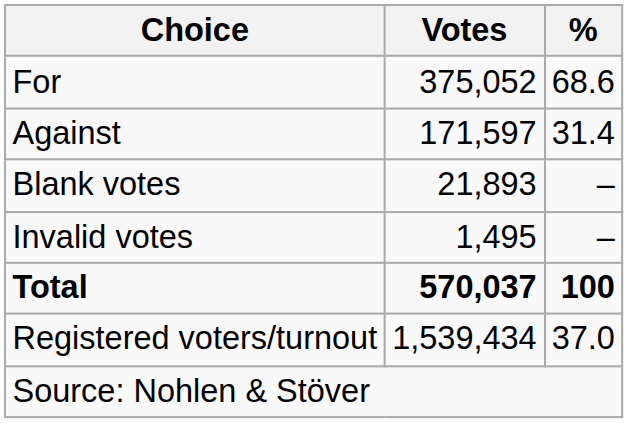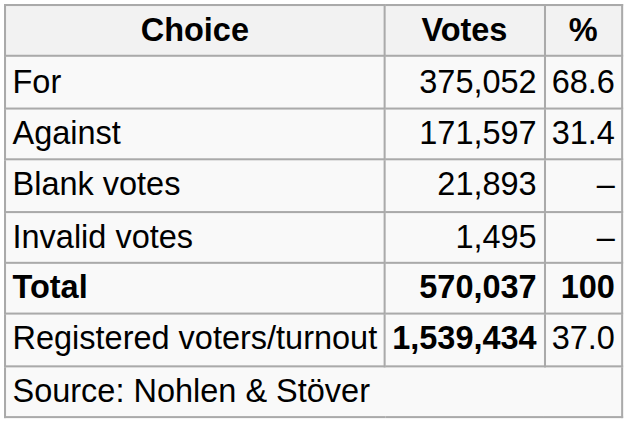(464, 339) normal -> (464, 339) bold
